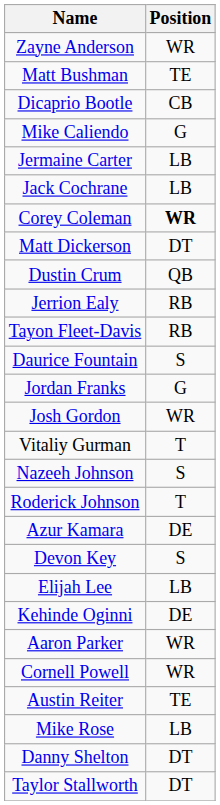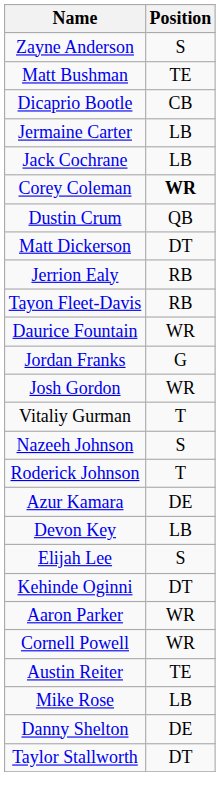(180, 47) WR -> (180, 47) S
- row: (75, 132)
rows swapped: (75, 274) <-> (75, 246)
(180, 359) S -> (180, 331) WR
(180, 558) S -> (180, 530) LB
(180, 587) LB -> (180, 558) S
(180, 615) DE -> (180, 587) DT
(180, 757) DT -> (180, 729) DE
